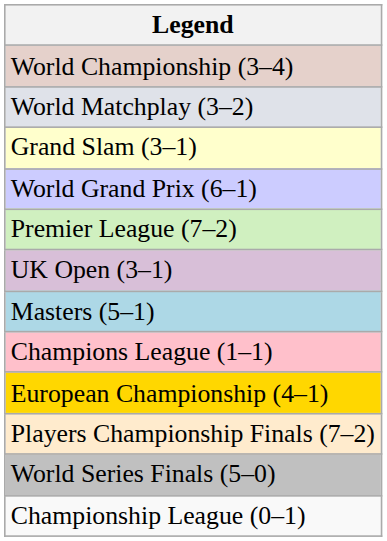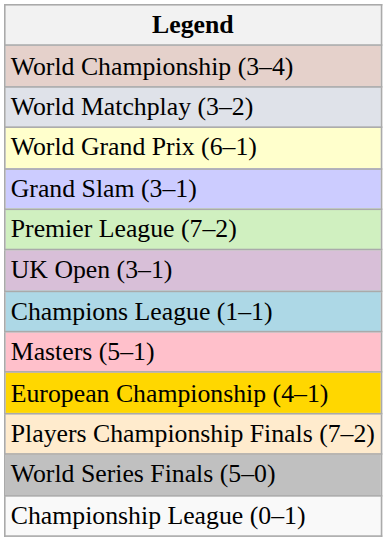(104, 147) Grand Slam (3–1) -> (134, 147) World Grand Prix (6–1)
(134, 188) World Grand Prix (6–1) -> (104, 188) Grand Slam (3–1)
(83, 310) Masters (5–1) -> (142, 310) Champions League (1–1)
(142, 351) Champions League (1–1) -> (83, 351) Masters (5–1)
